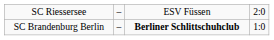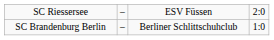(187, 27) bold -> (188, 27) normal
